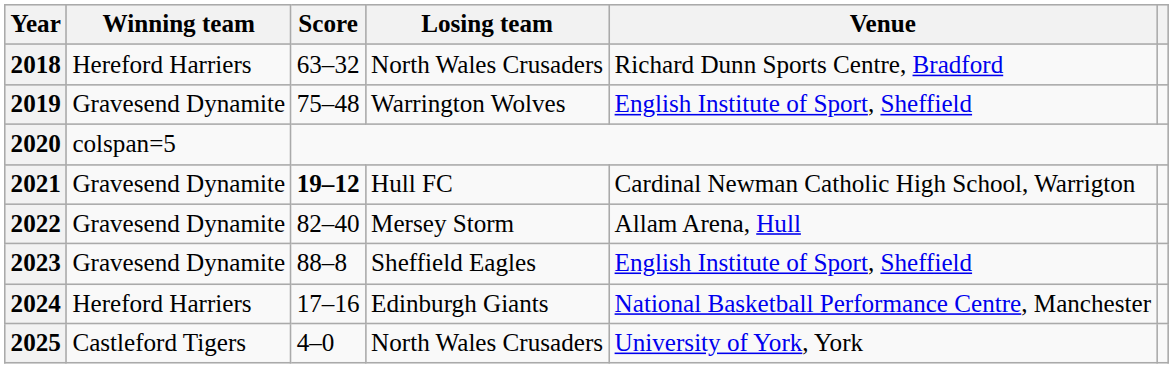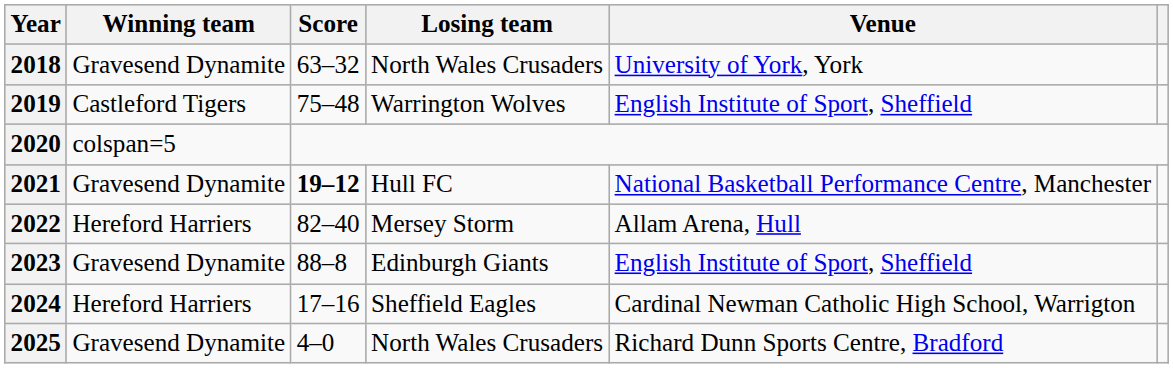(162, 64) Hereford Harriers -> (179, 64) Gravesend Dynamite
(809, 64) Richard Dunn Sports Centre, Bradford -> (739, 64) University of York, York
(179, 104) Gravesend Dynamite -> (159, 104) Castleford Tigers
(875, 183) Cardinal Newman Catholic High School, Warrigton -> (883, 183) National Basketball Performance Centre, Manchester
(179, 223) Gravesend Dynamite -> (162, 223) Hereford Harriers
(454, 263) Sheffield Eagles -> (460, 263) Edinburgh Giants
(460, 303) Edinburgh Giants -> (454, 303) Sheffield Eagles
(883, 303) National Basketball Performance Centre, Manchester -> (875, 303) Cardinal Newman Catholic High School, Warrigton
(159, 343) Castleford Tigers -> (179, 343) Gravesend Dynamite
(739, 343) University of York, York -> (809, 343) Richard Dunn Sports Centre, Bradford
